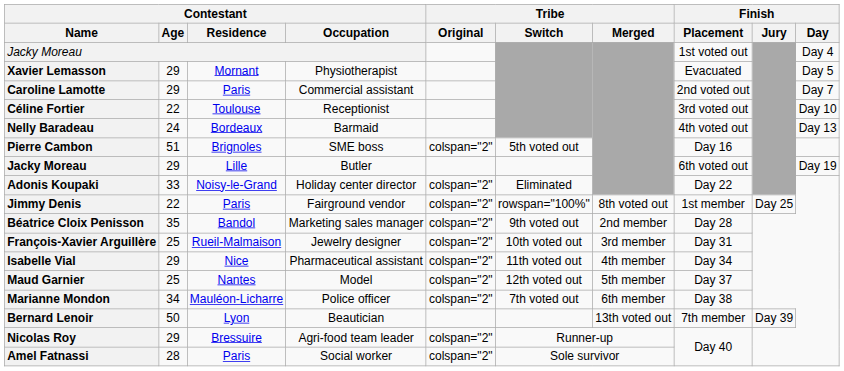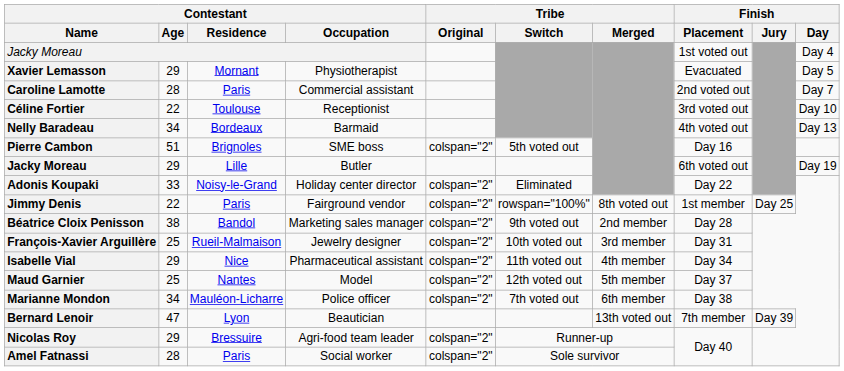(173, 90) 29 -> (173, 90) 28
(173, 128) 24 -> (173, 128) 34
(173, 223) 35 -> (173, 223) 38
(173, 318) 50 -> (173, 318) 47
